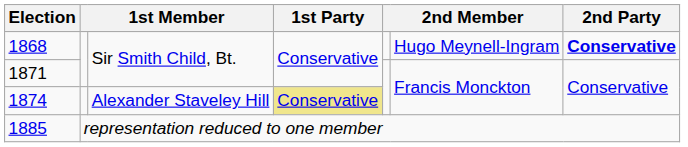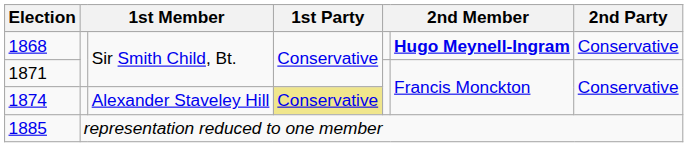(477, 45) normal -> (482, 45) bold
(622, 45) bold -> (628, 45) normal
